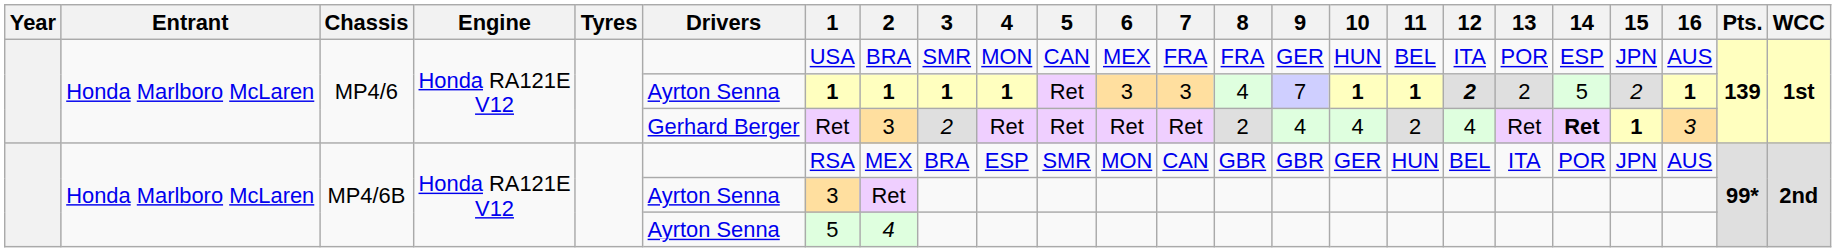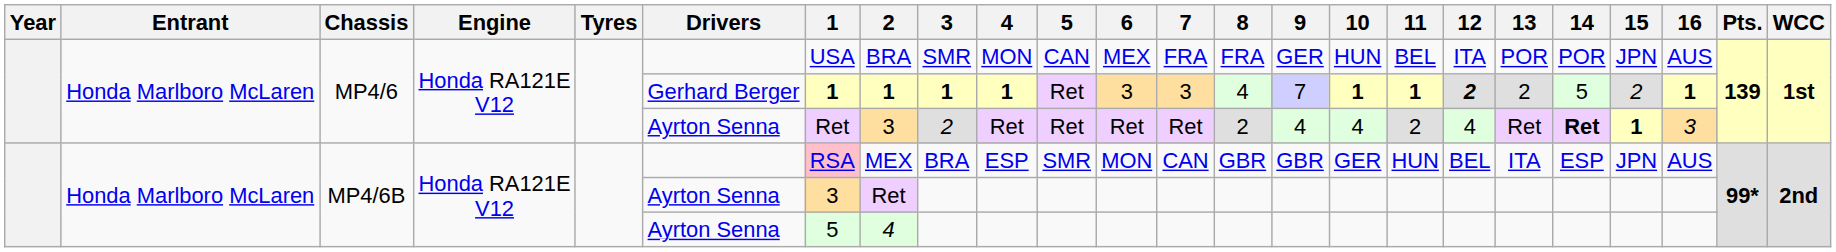(1582, 57) ESP -> (1582, 57) POR
(714, 92) Ayrton Senna -> (724, 92) Gerhard Berger
(724, 126) Gerhard Berger -> (714, 126) Ayrton Senna
(832, 161) no background -> (832, 161) pink background
(1582, 161) POR -> (1582, 161) ESP
